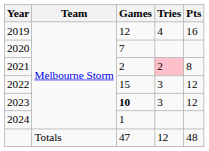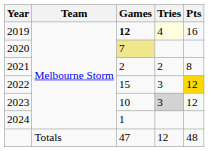(125, 31) normal -> (125, 31) bold
(160, 31) no background -> (160, 31) lightyellow background
(122, 48) no background -> (122, 48) khaki background
(160, 66) pink background -> (160, 66) no background
(192, 84) no background -> (192, 84) gold background
(125, 102) bold -> (125, 102) normal
(160, 102) no background -> (160, 102) lightgrey background
